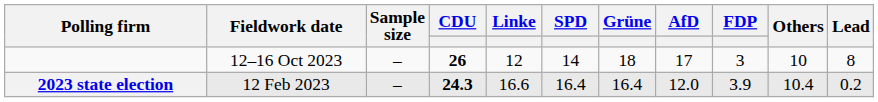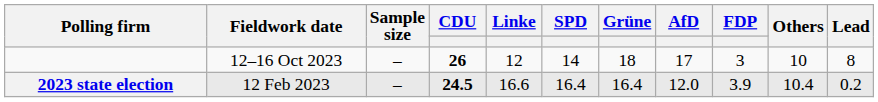(457, 85) 24.3 -> (457, 85) 24.5
